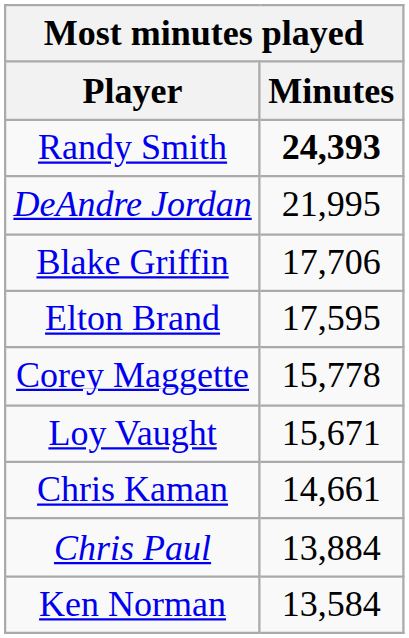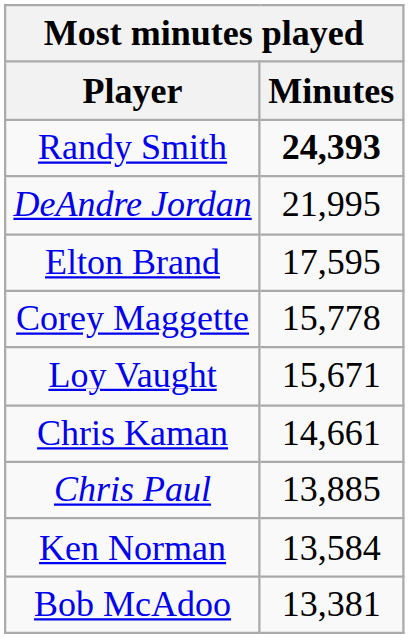- row: (133, 261)
(331, 546) 13,884 -> (331, 489) 13,885
+ row: (133, 603)
